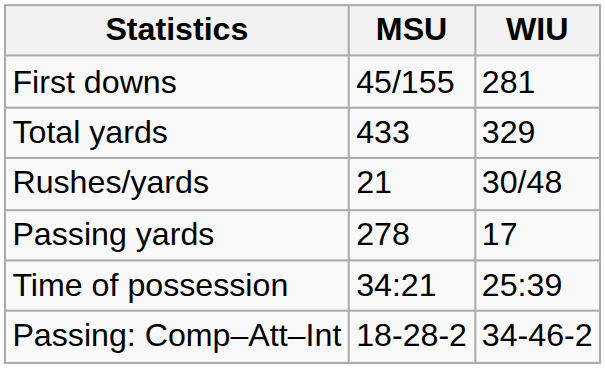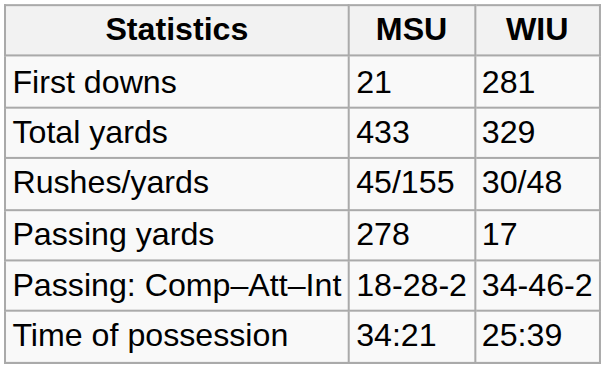(405, 81) 45/155 -> (374, 81) 21
(374, 183) 21 -> (405, 183) 45/155
rows swapped: (177, 336) <-> (150, 285)
